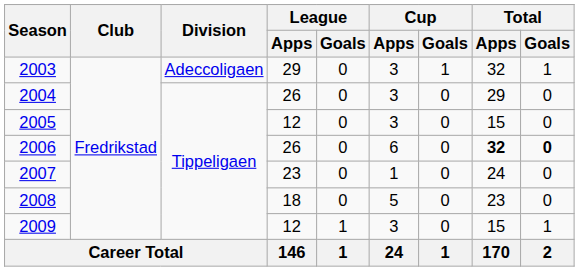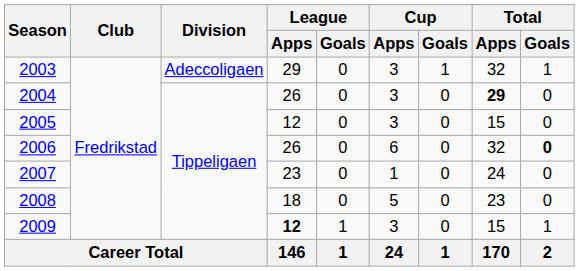(496, 95) normal -> (496, 95) bold
(496, 148) bold -> (496, 148) normal
(292, 226) normal -> (292, 226) bold
